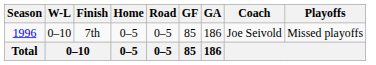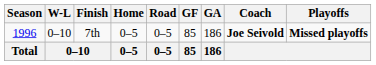(254, 32) normal -> (255, 32) bold
(325, 32) normal -> (329, 32) bold
